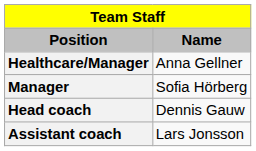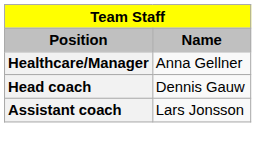- row: (38, 87)
